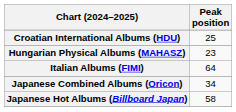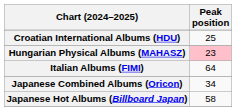(211, 53) no background -> (211, 53) pink background
